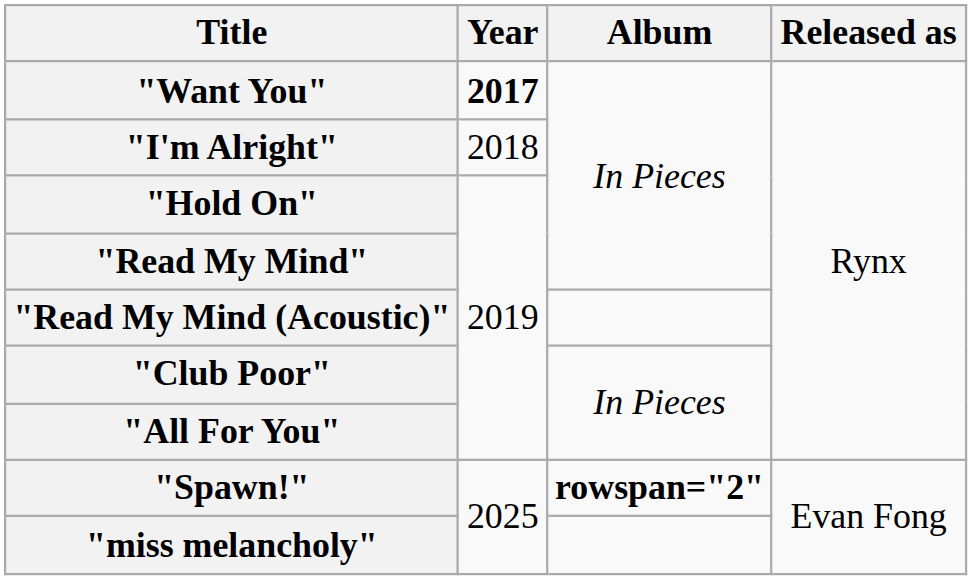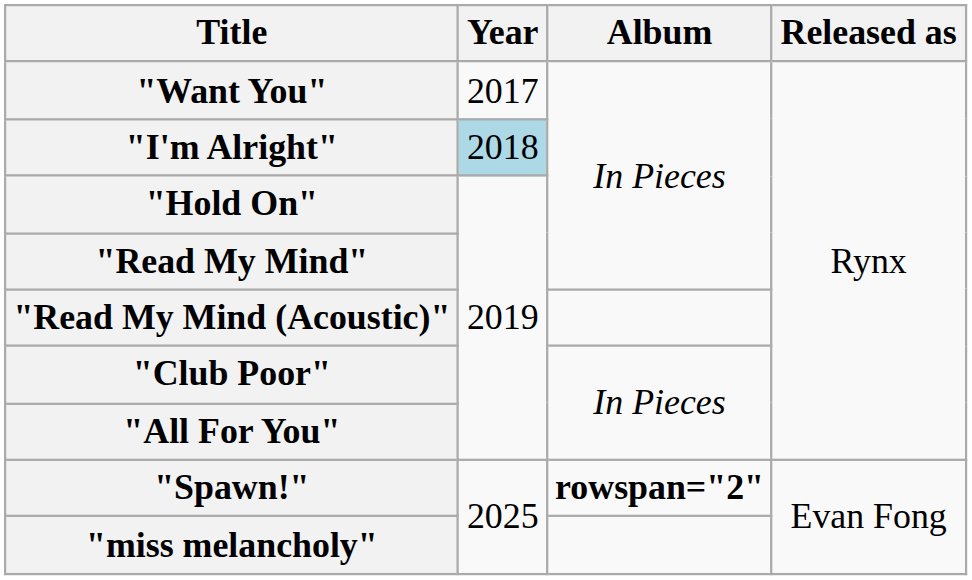(503, 89) bold -> (503, 89) normal
(503, 146) no background -> (503, 146) lightblue background
